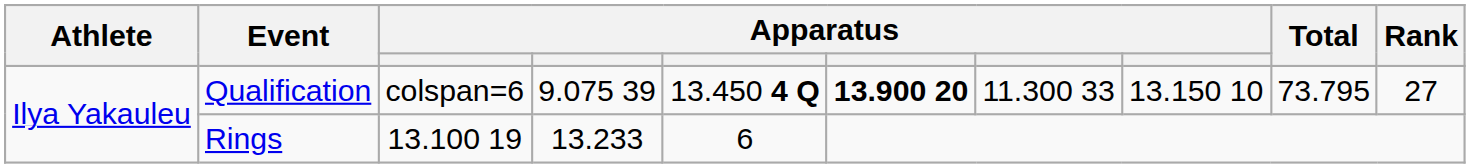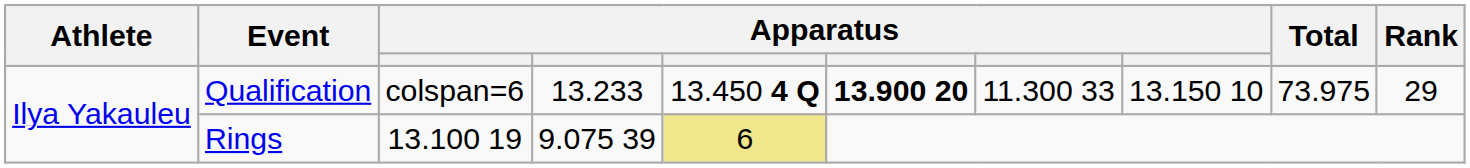(597, 91) 9.075 39 -> (597, 91) 13.233
(1324, 91) 73.795 -> (1324, 91) 73.975
(1421, 91) 27 -> (1421, 91) 29
(597, 138) 13.233 -> (597, 138) 9.075 39
(745, 138) no background -> (745, 138) khaki background
